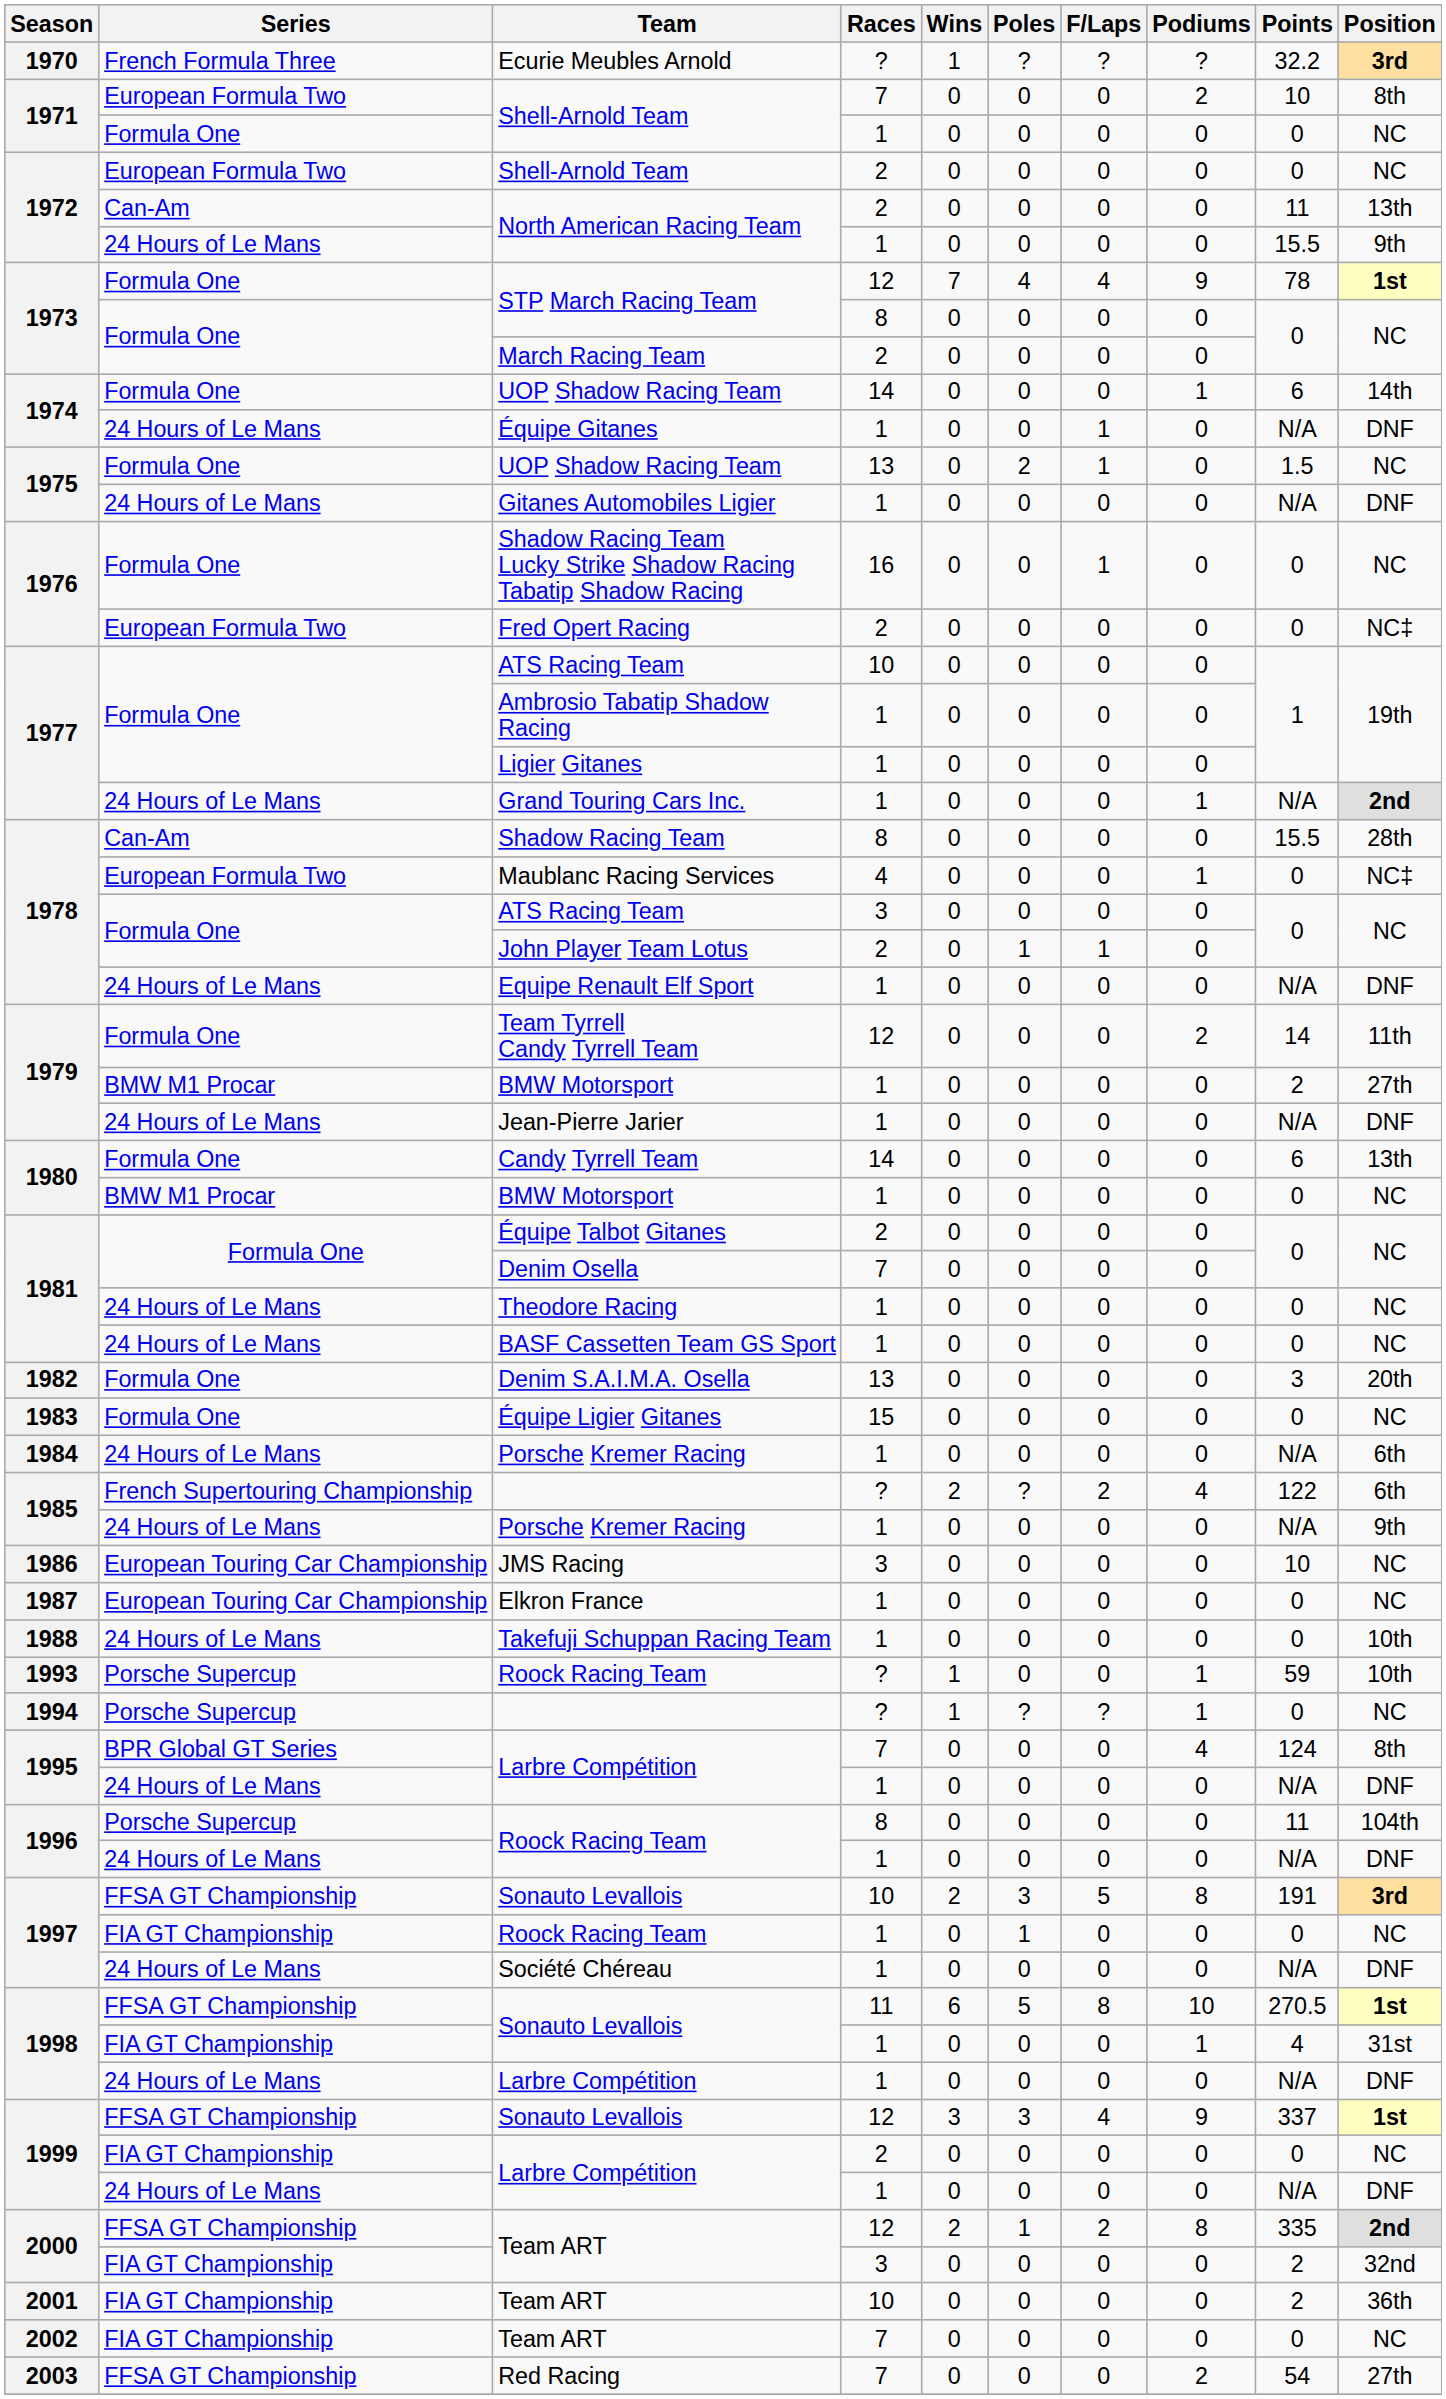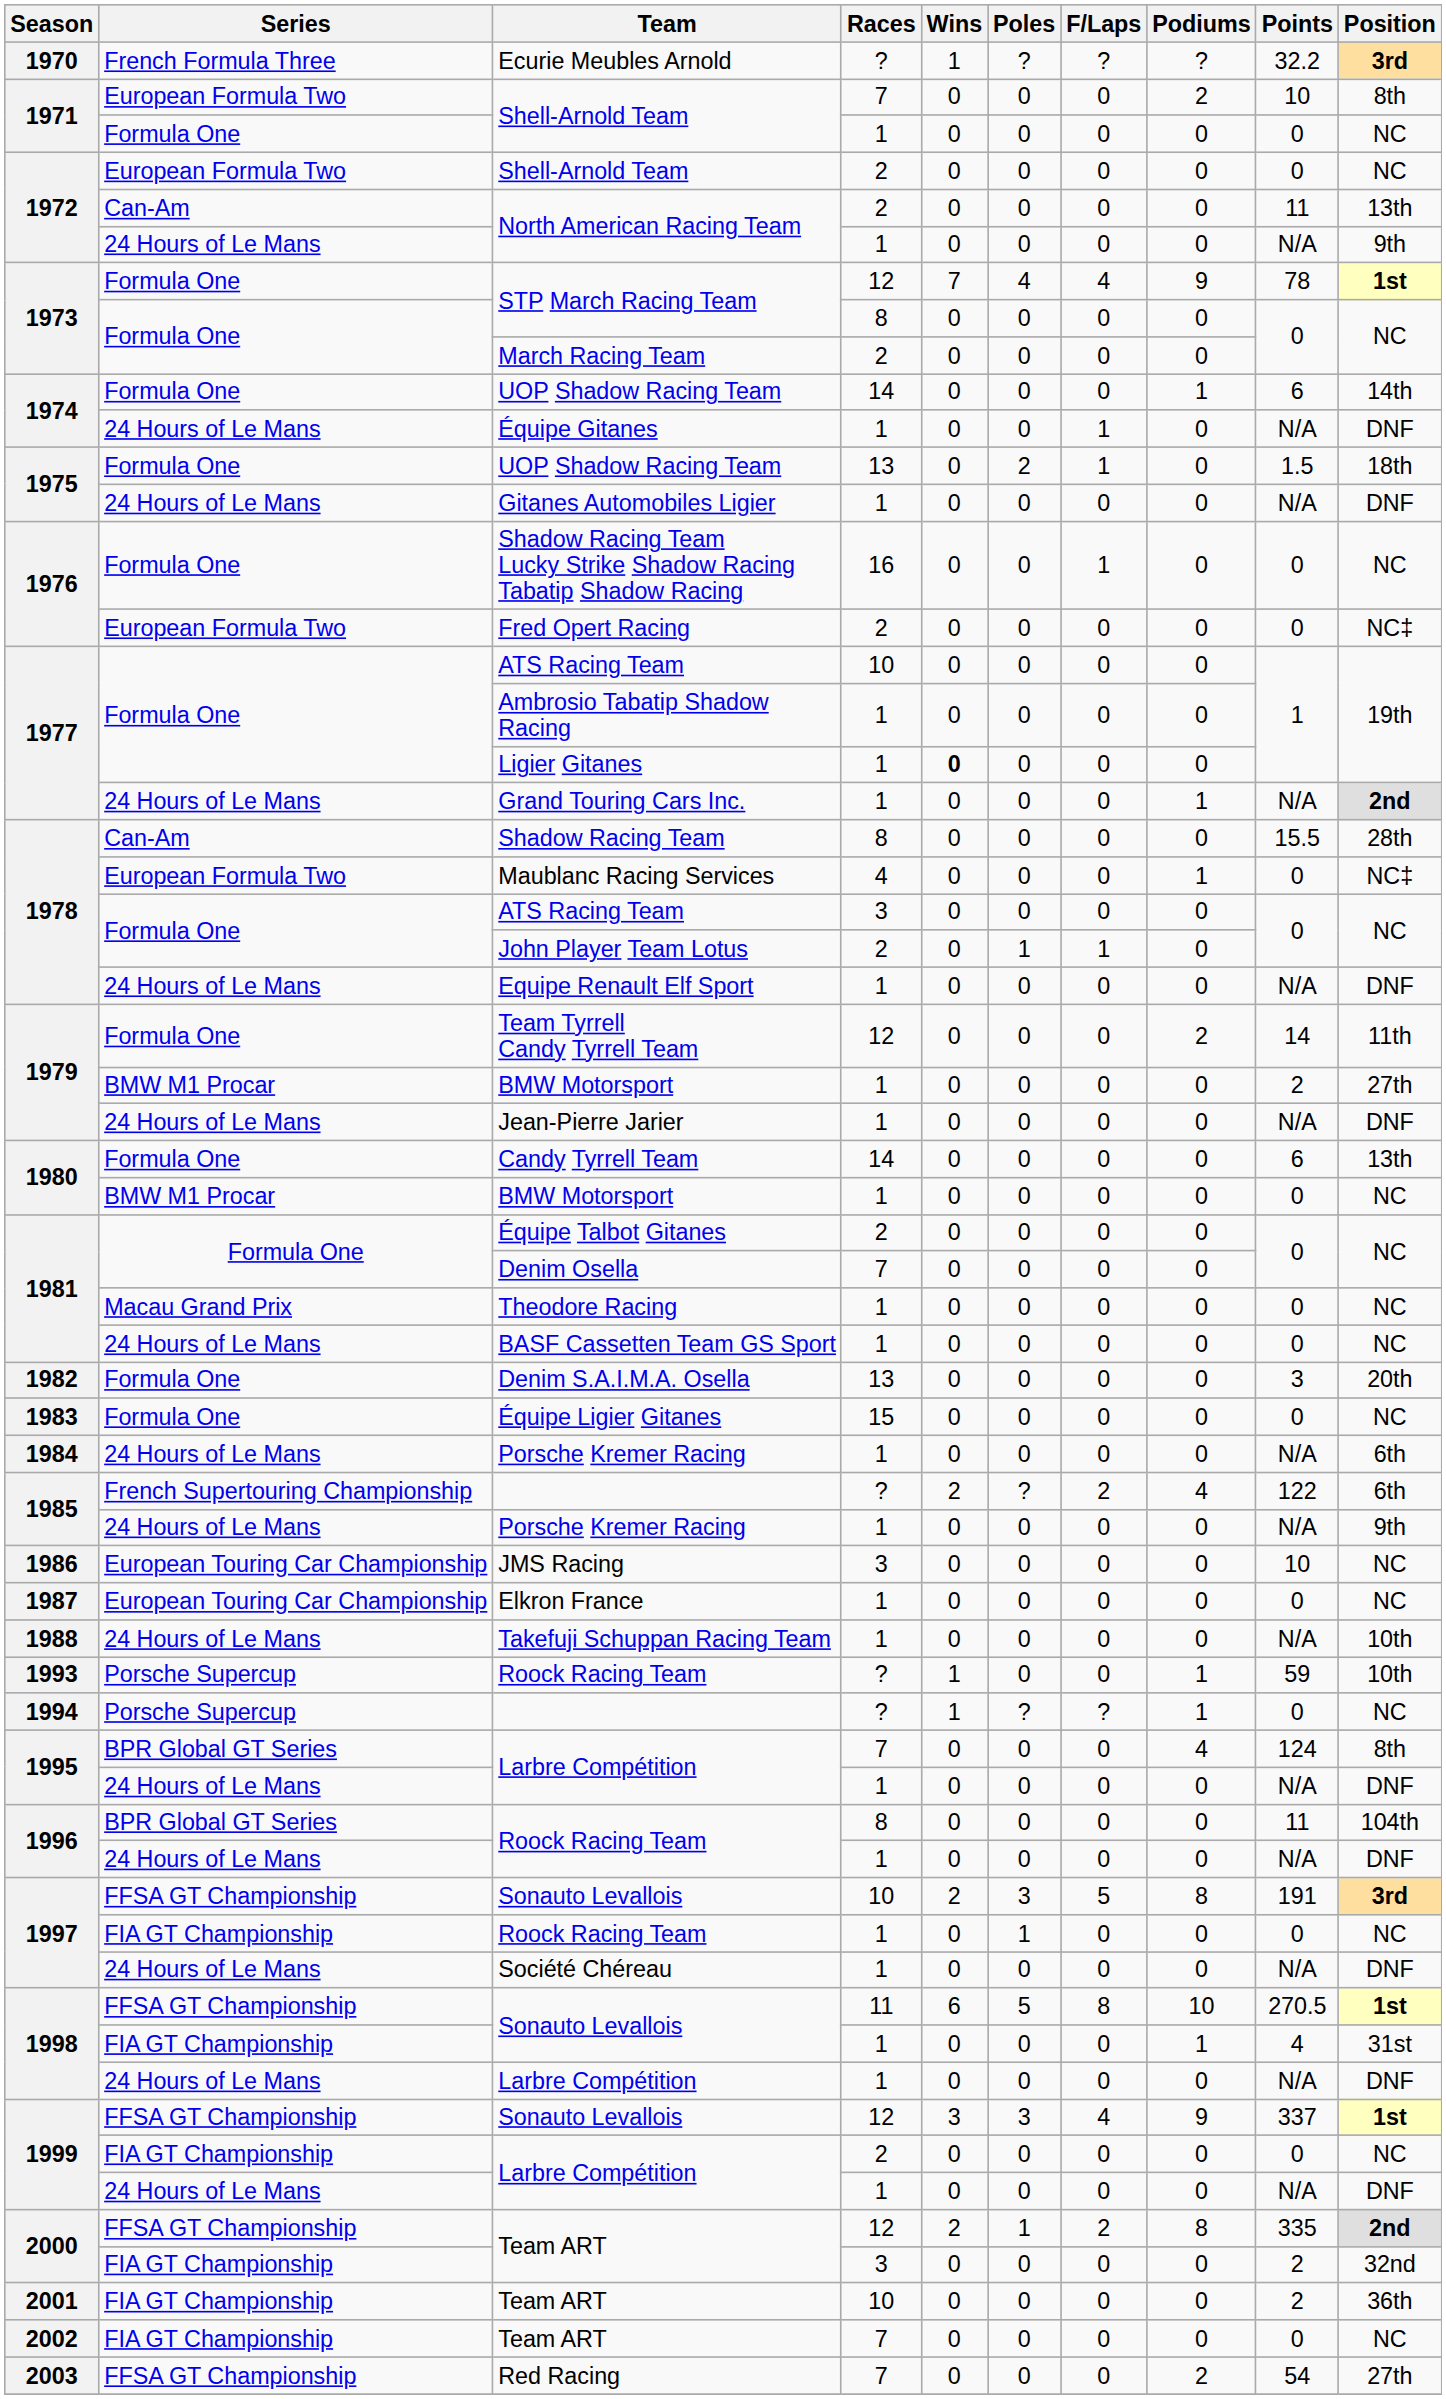(1297, 245) 15.5 -> (1297, 245) N/A
(1390, 466) NC -> (1390, 466) 18th
(954, 765) normal -> (954, 765) bold
(212, 1307) 24 Hours of Le Mans -> (198, 1307) Macau Grand Prix
(1297, 1638) 0 -> (1297, 1638) N/A
(200, 1823) Porsche Supercup -> (221, 1823) BPR Global GT Series
